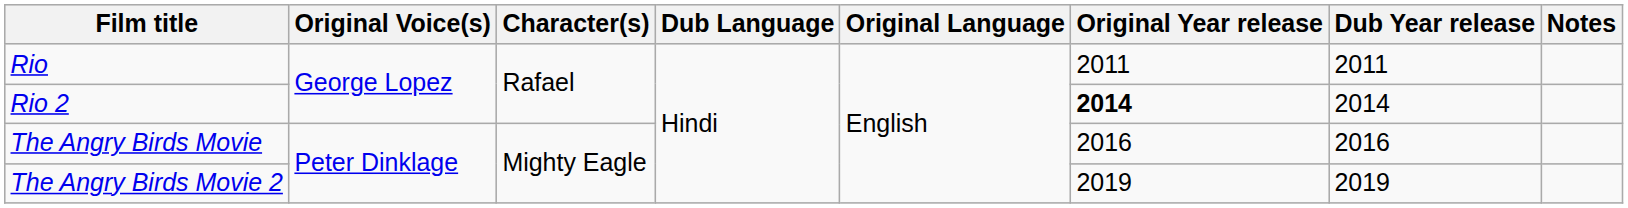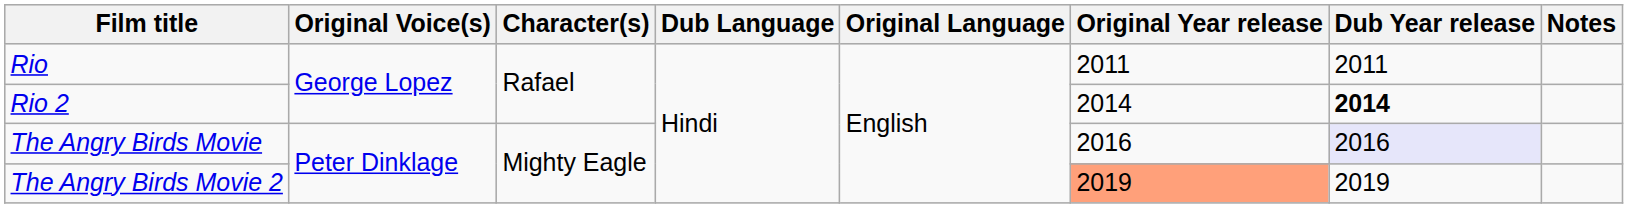(1104, 103) bold -> (1104, 103) normal
(1362, 103) normal -> (1362, 103) bold
(1362, 143) no background -> (1362, 143) lavender background
(1104, 182) no background -> (1104, 182) lightsalmon background
